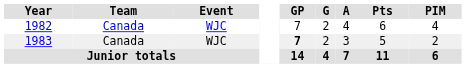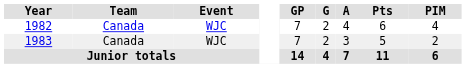(297, 41) bold -> (297, 41) normal
